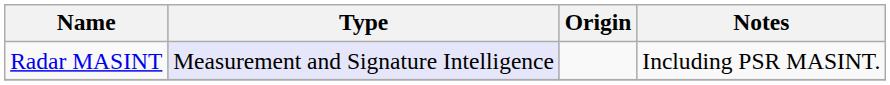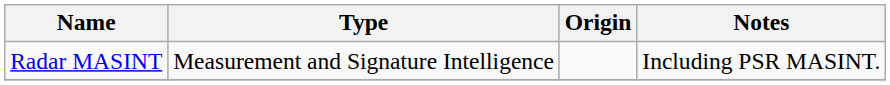(364, 60) lavender background -> (364, 60) no background
